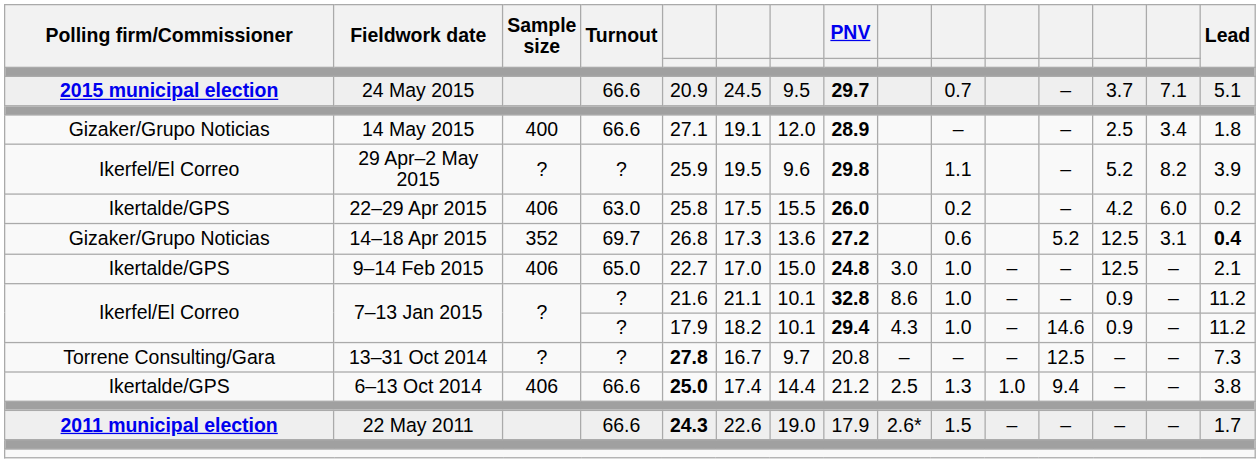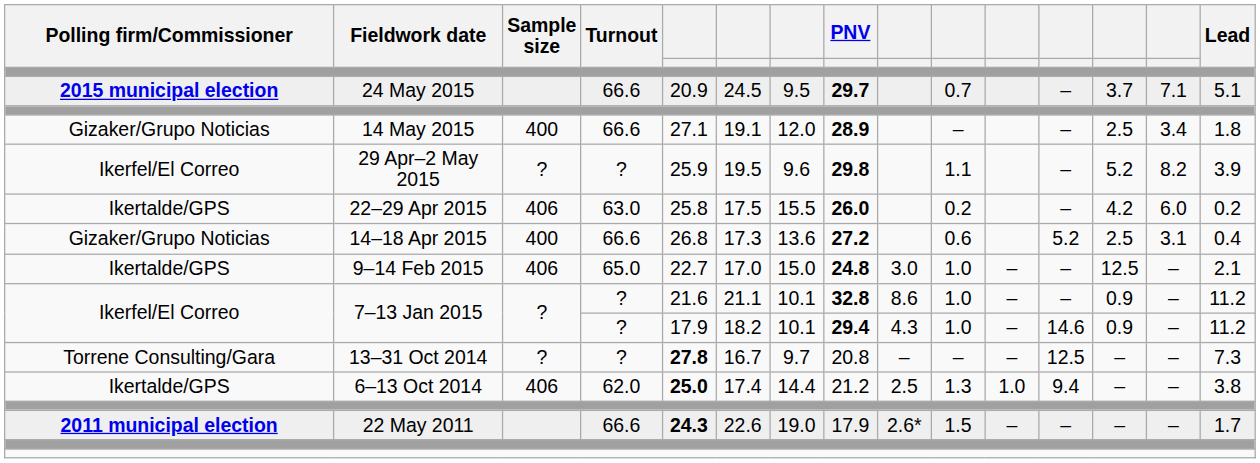(542, 238) 352 -> (542, 238) 400
(621, 238) 69.7 -> (621, 238) 66.6
(1120, 238) 12.5 -> (1120, 238) 2.5
(1228, 238) bold -> (1228, 238) normal
(621, 386) 66.6 -> (621, 386) 62.0
